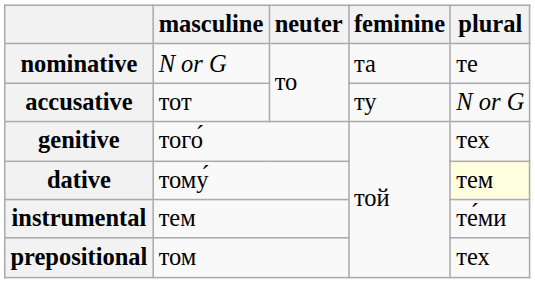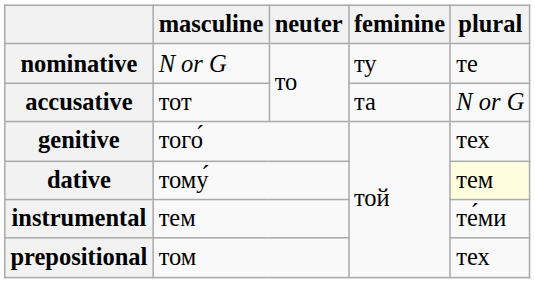(365, 63) та -> (365, 63) ту
(365, 102) ту -> (365, 102) та
